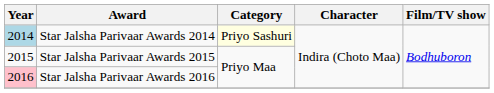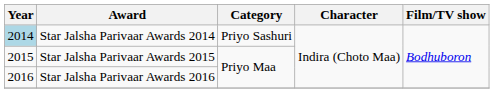(256, 35) lightyellow background -> (256, 35) no background
(21, 77) pink background -> (21, 77) no background
